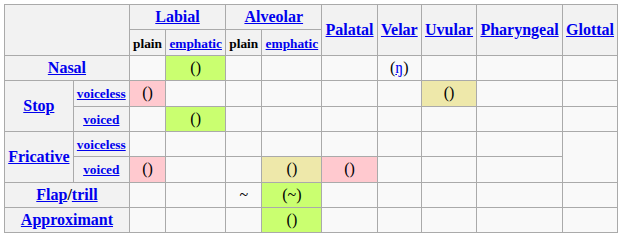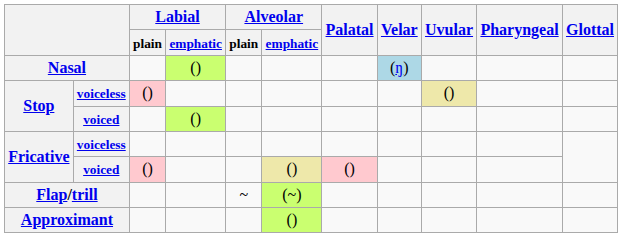(399, 67) no background -> (399, 67) lightblue background
